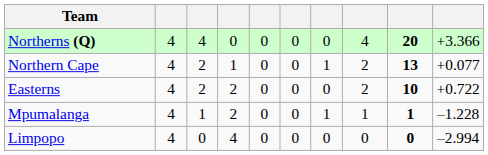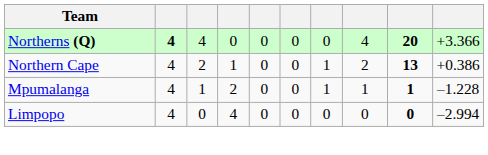(171, 41) normal -> (171, 41) bold
(458, 65) +0.077 -> (458, 65) +0.386
- row: (34, 89)
